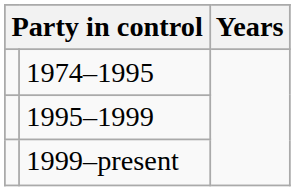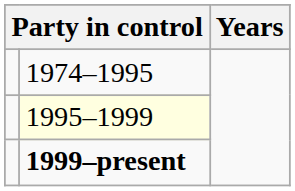(90, 116) no background -> (89, 116) lightyellow background
(103, 161) normal -> (106, 161) bold
